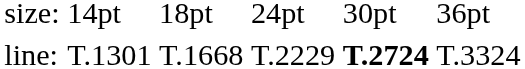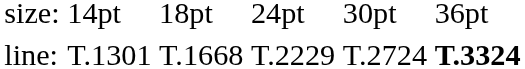(386, 54) bold -> (385, 54) normal
(478, 54) normal -> (478, 54) bold
